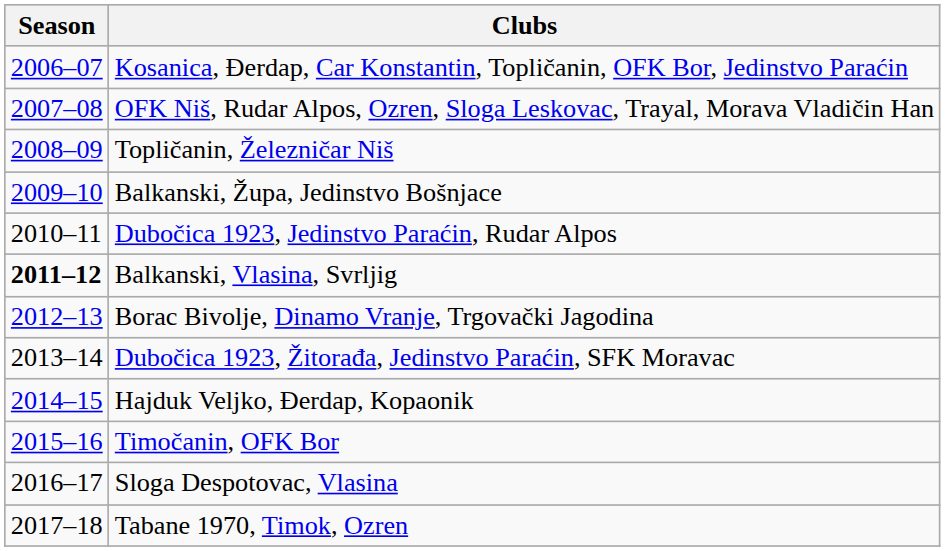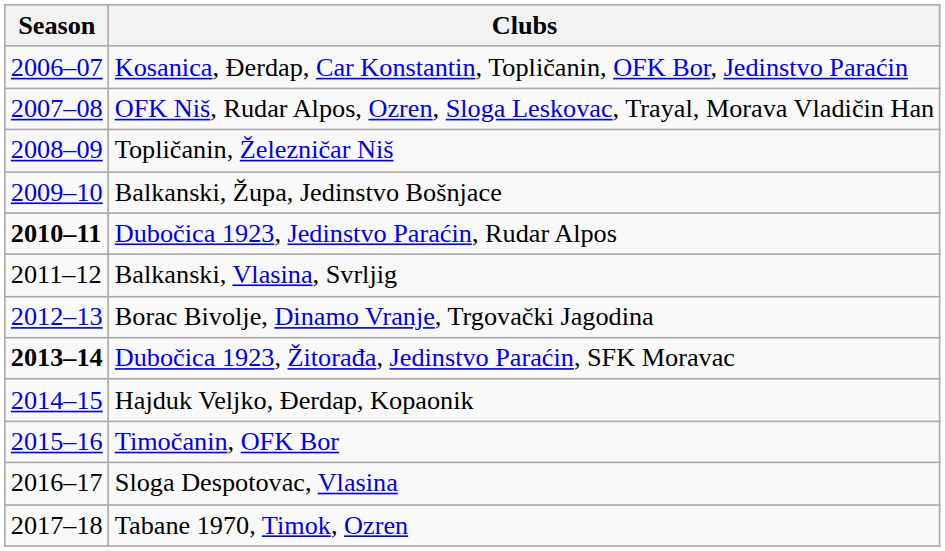(56, 233) normal -> (56, 233) bold
(56, 274) bold -> (56, 274) normal
(57, 358) normal -> (57, 358) bold
